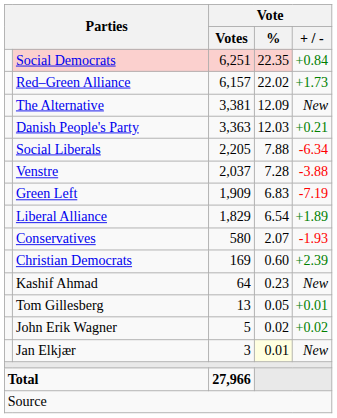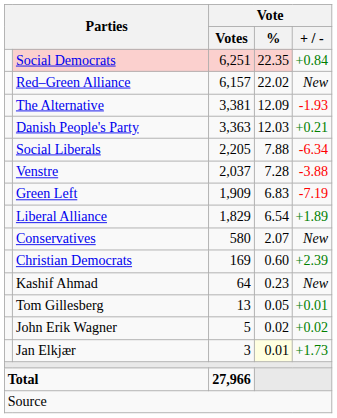(312, 82) +1.73 -> (316, 82) New
(316, 104) New -> (313, 104) -1.93
(313, 238) -1.93 -> (316, 238) New
(316, 350) New -> (312, 350) +1.73
